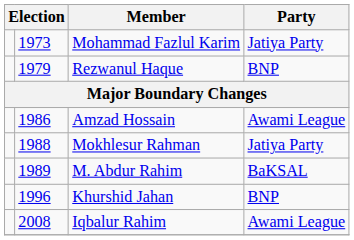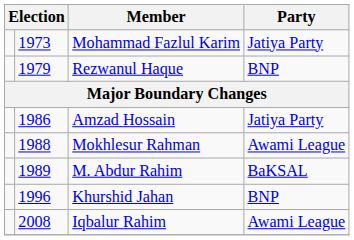(296, 119) Awami League -> (285, 119) Jatiya Party
(285, 145) Jatiya Party -> (296, 145) Awami League
